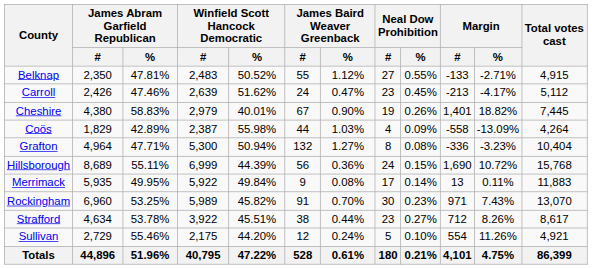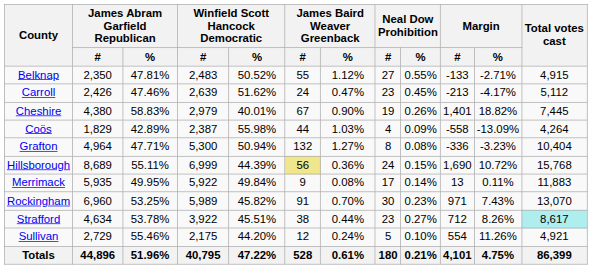(303, 165) no background -> (303, 165) khaki background
(554, 219) no background -> (554, 219) paleturquoise background
